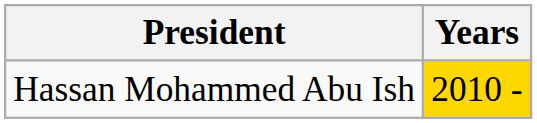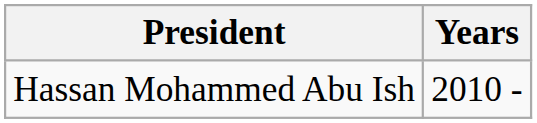(477, 88) gold background -> (477, 88) no background
